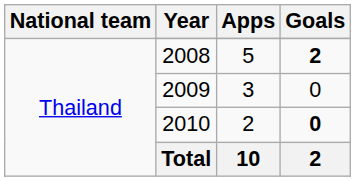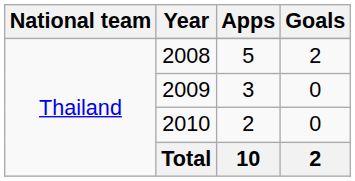(315, 55) bold -> (315, 55) normal
(315, 124) bold -> (315, 124) normal
